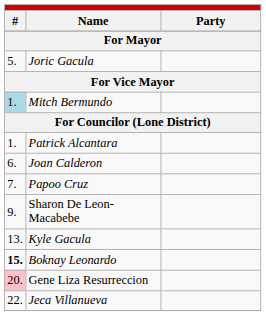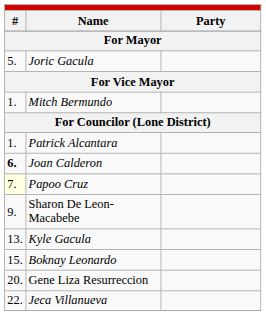(12, 102) lightblue background -> (12, 102) no background
(12, 163) normal -> (12, 163) bold
(12, 184) no background -> (12, 184) lightyellow background
(15, 260) bold -> (15, 260) normal
(15, 280) pink background -> (15, 280) no background
